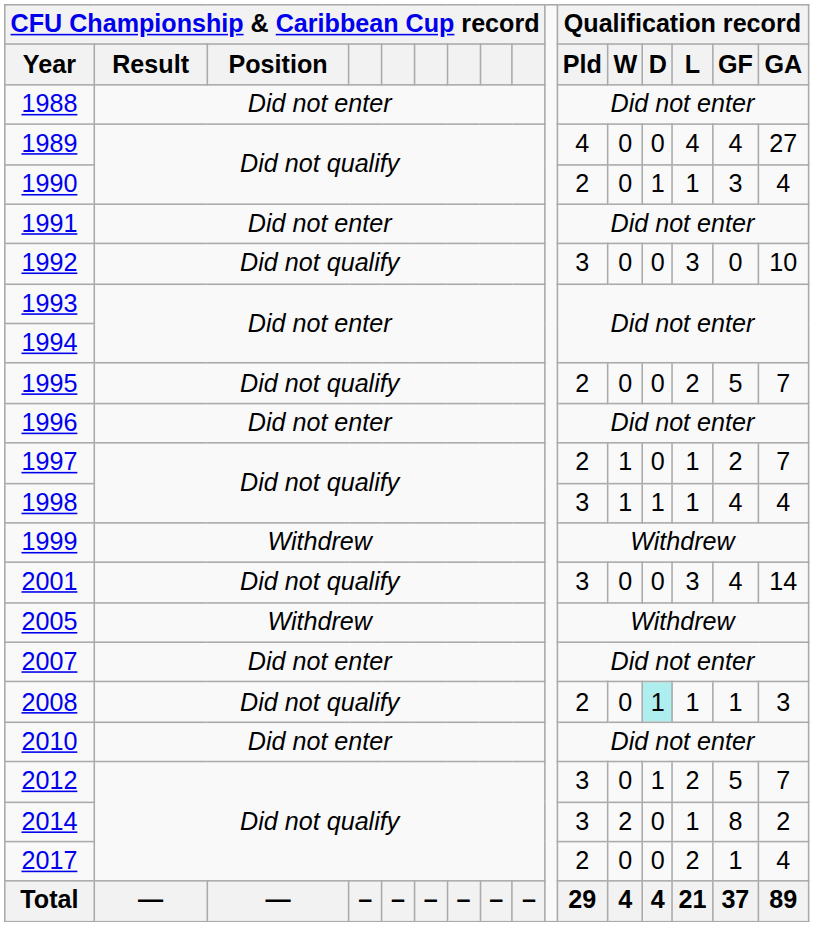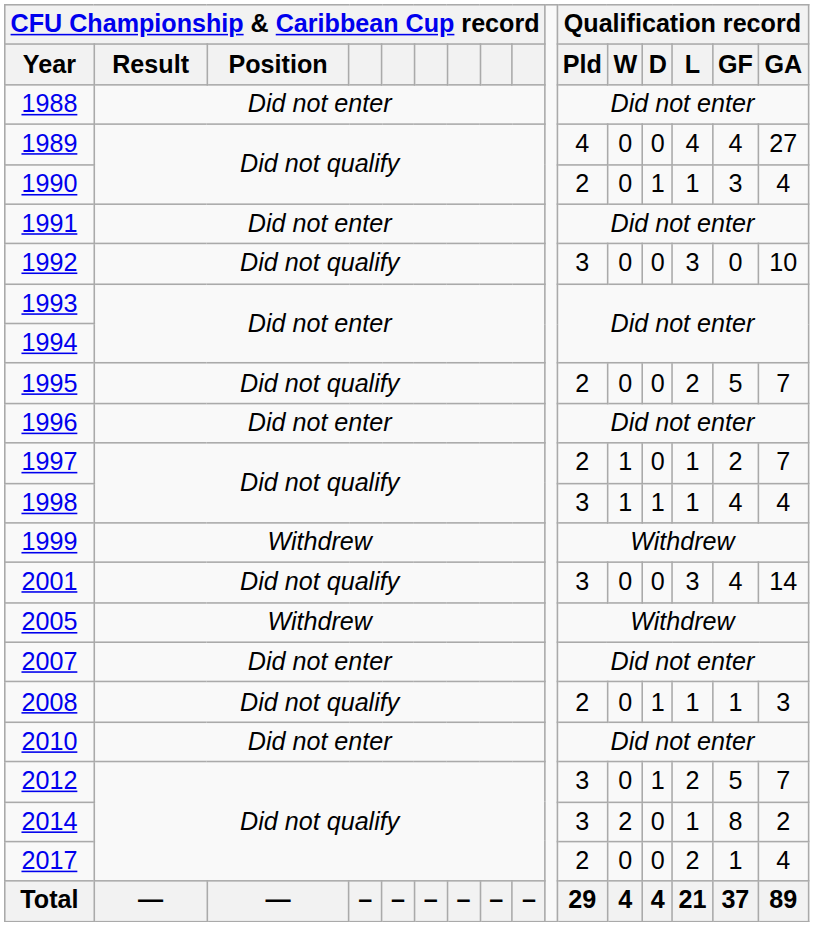(658, 701) paleturquoise background -> (658, 701) no background
